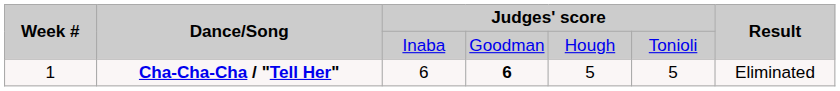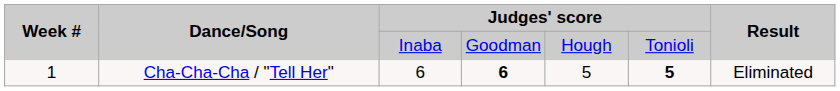(239, 72) bold -> (239, 72) normal
(673, 72) normal -> (670, 72) bold
